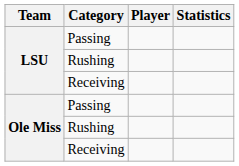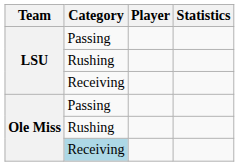(96, 149) no background -> (96, 149) lightblue background
